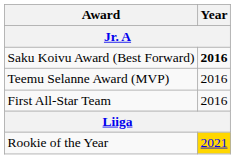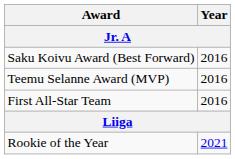(214, 57) bold -> (214, 57) normal
(214, 143) gold background -> (214, 143) no background
